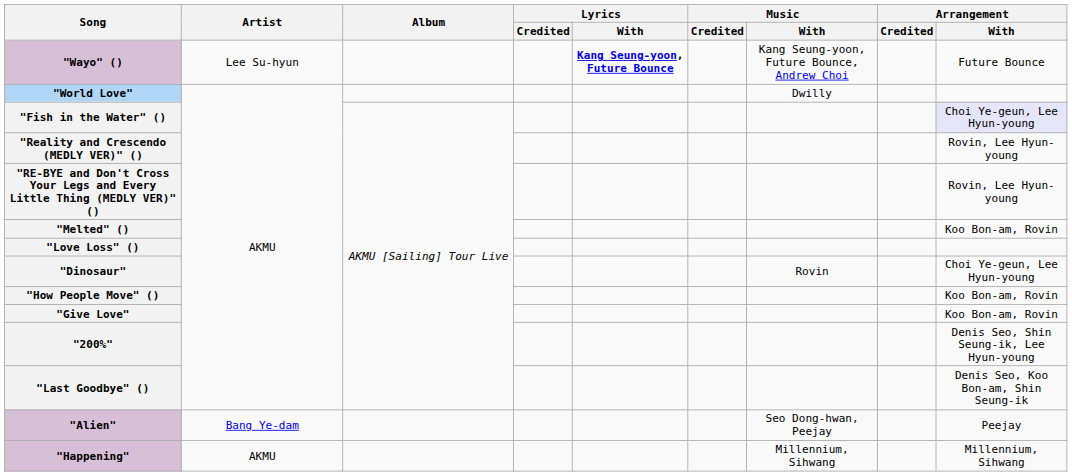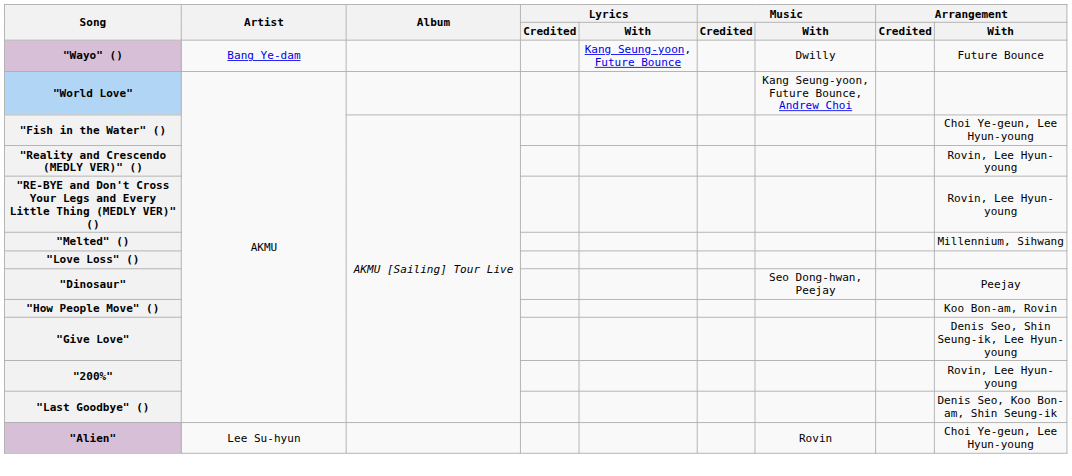(262, 62) Lee Su-hyun -> (264, 56) Bang Ye-dam
(630, 62) bold -> (638, 56) normal
(812, 62) Kang Seung-yoon, Future Bounce, Andrew Choi -> (816, 56) Dwilly
(812, 93) Dwilly -> (816, 93) Kang Seung-yoon, Future Bounce, Andrew Choi
(1001, 117) lavender background -> (1001, 130) no background
(1001, 229) Koo Bon-am, Rovin -> (1001, 241) Millennium, Sihwang
(812, 271) Rovin -> (816, 284) Seo Dong-hwan, Peejay
(1001, 271) Choi Ye-geun, Lee Hyun-young -> (1001, 284) Peejay
(1001, 314) Koo Bon-am, Rovin -> (1001, 339) Denis Seo, Shin Seung-ik, Lee Hyun-young
(1001, 344) Denis Seo, Shin Seung-ik, Lee Hyun-young -> (1001, 376) Rovin, Lee Hyun-young
(262, 425) Bang Ye-dam -> (264, 438) Lee Su-hyun
(812, 425) Seo Dong-hwan, Peejay -> (816, 438) Rovin
(1001, 425) Peejay -> (1001, 438) Choi Ye-geun, Lee Hyun-young
- row: (93, 456)
